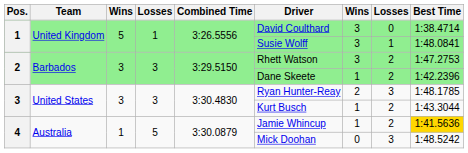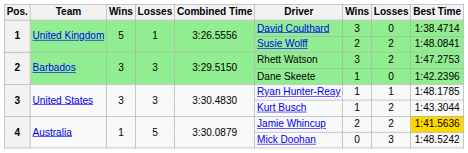(357, 44) 3 -> (357, 44) 2
(391, 44) 1 -> (391, 44) 2
(391, 76) 2 -> (391, 76) 0
(357, 92) 2 -> (357, 92) 1
(391, 92) 3 -> (391, 92) 1
(357, 124) 1 -> (357, 124) 2
